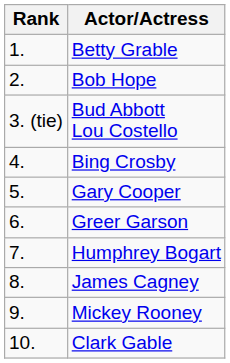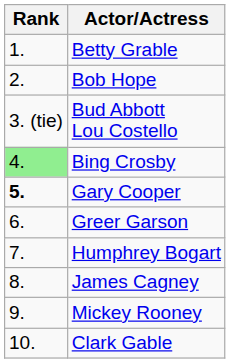(17, 161) no background -> (17, 161) lightgreen background
(17, 191) normal -> (17, 191) bold
